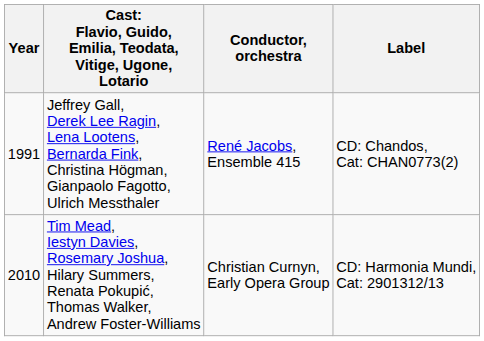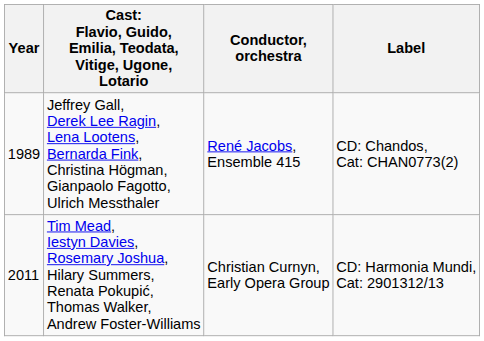(24, 153) 1991 -> (24, 153) 1989
(24, 275) 2010 -> (23, 275) 2011
